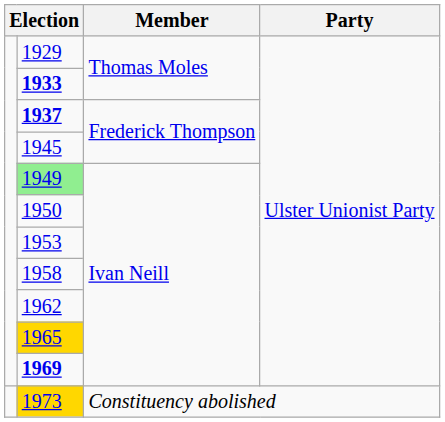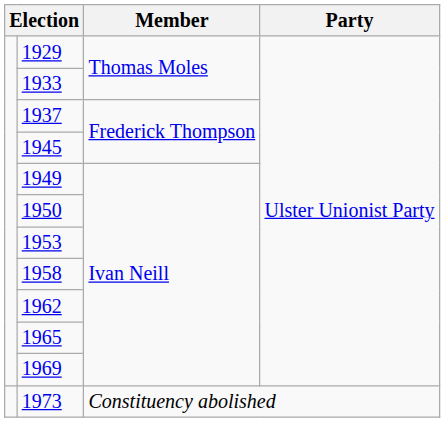(42, 83) bold -> (42, 83) normal
(42, 115) bold -> (42, 115) normal
(42, 178) lightgreen background -> (42, 178) no background
(42, 337) gold background -> (42, 337) no background
(42, 369) bold -> (42, 369) normal
(42, 400) gold background -> (42, 400) no background
